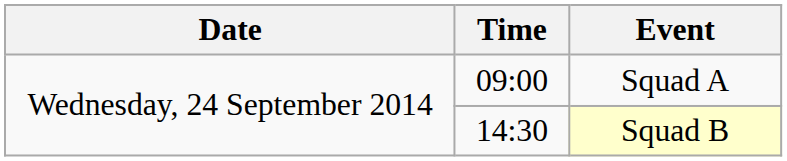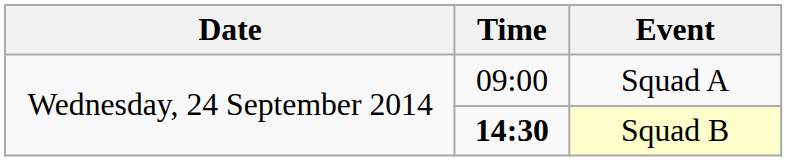(512, 130) normal -> (512, 130) bold
